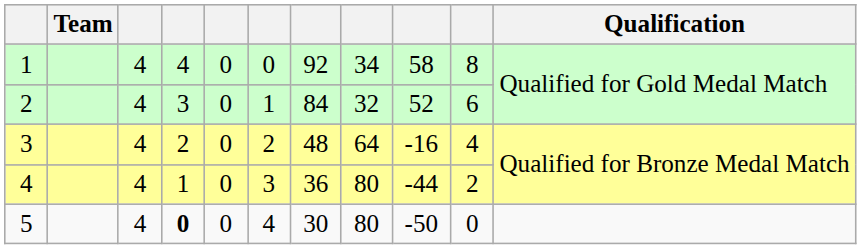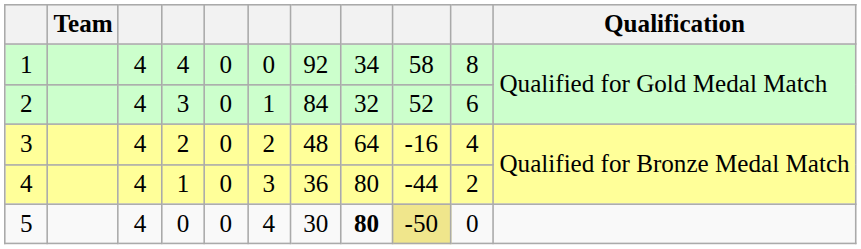(183, 223) bold -> (183, 223) normal
(367, 223) normal -> (367, 223) bold
(421, 223) no background -> (421, 223) khaki background
